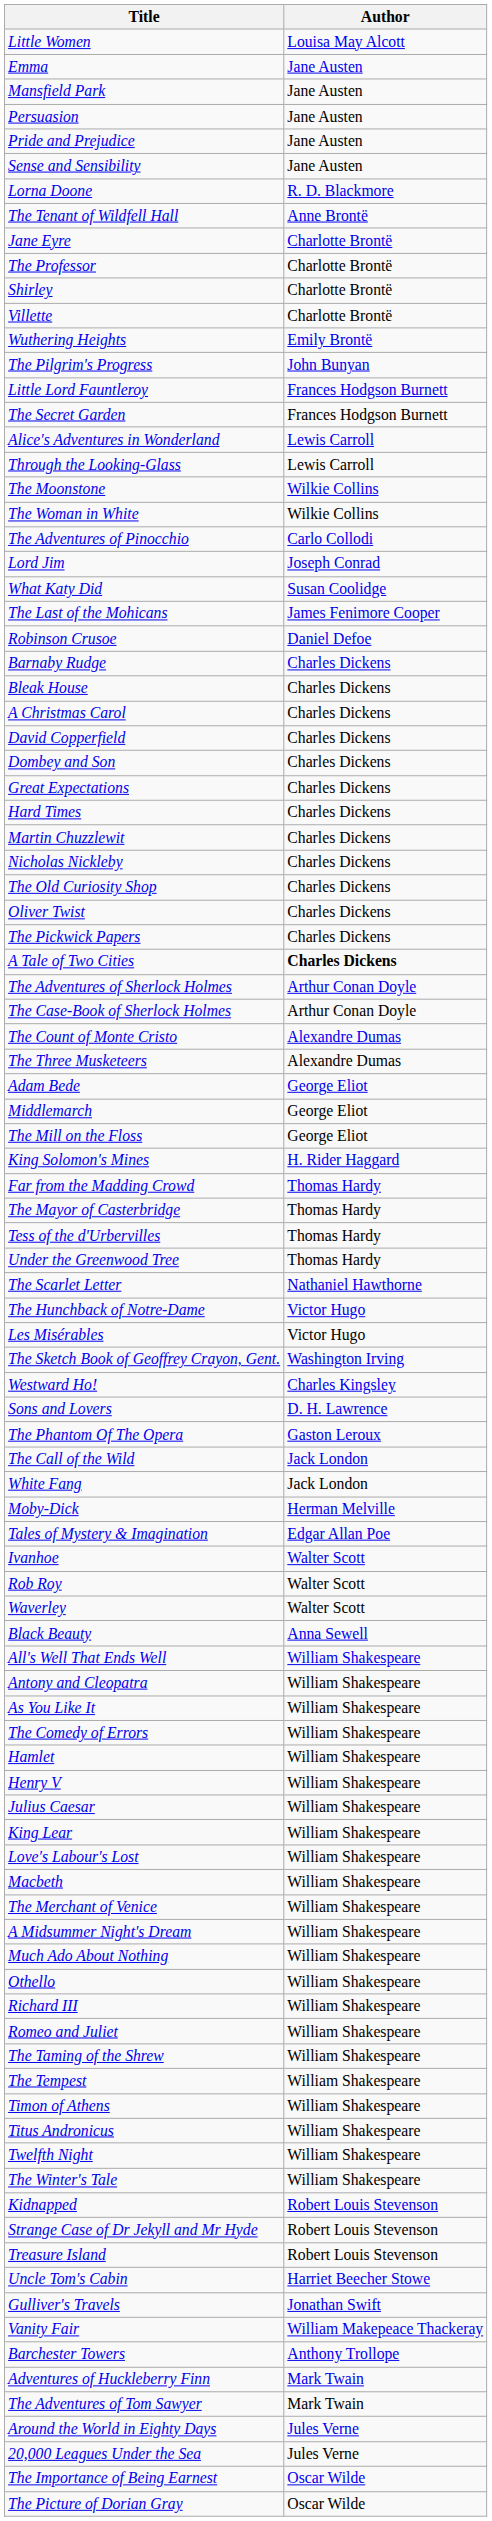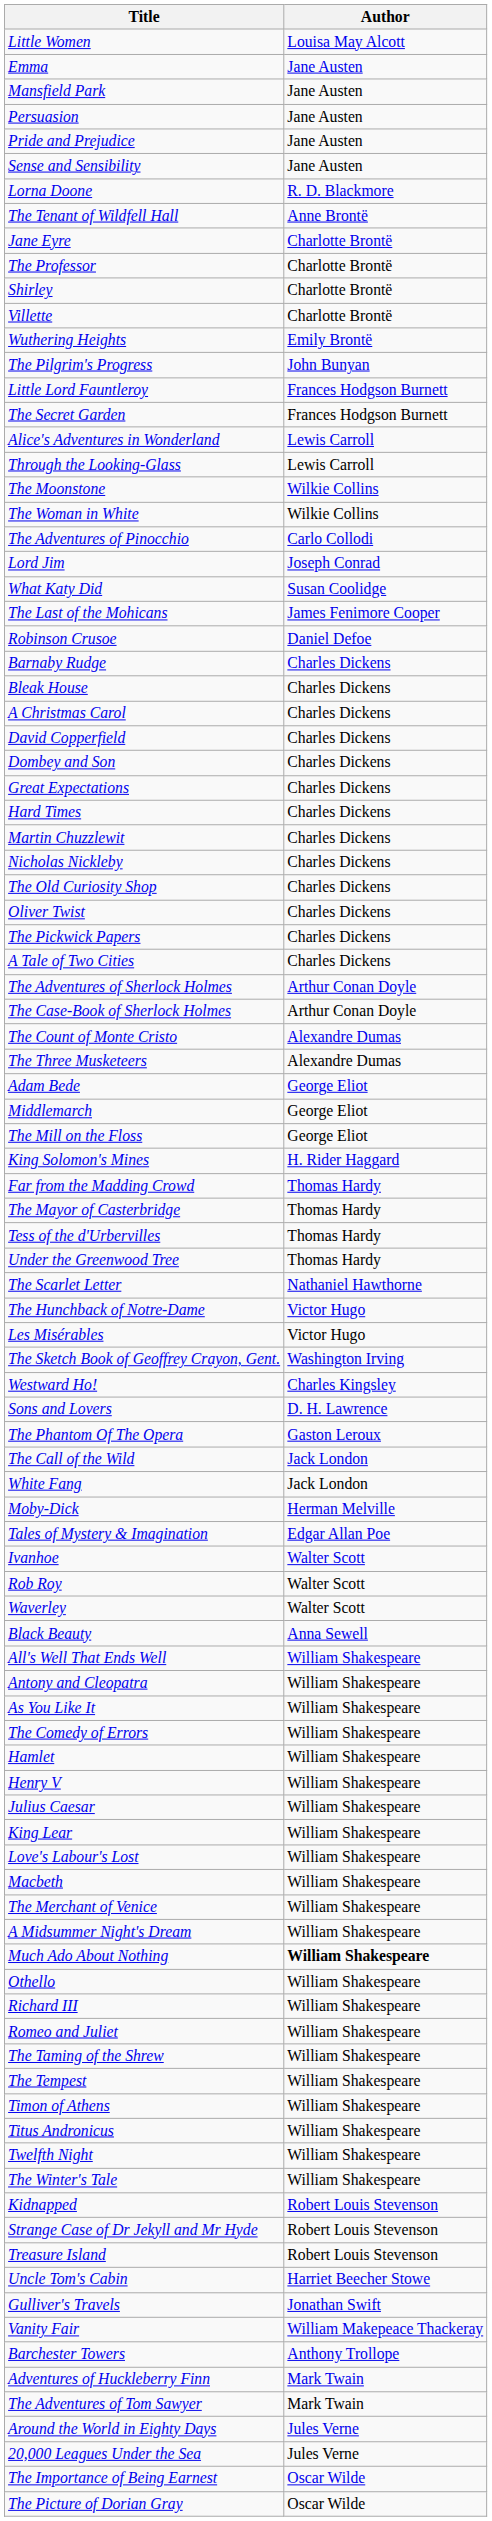(342, 961) bold -> (339, 961) normal
(354, 1956) normal -> (358, 1956) bold
